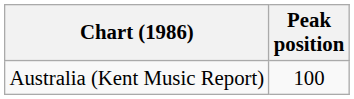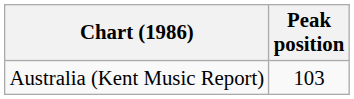(309, 77) 100 -> (309, 77) 103
